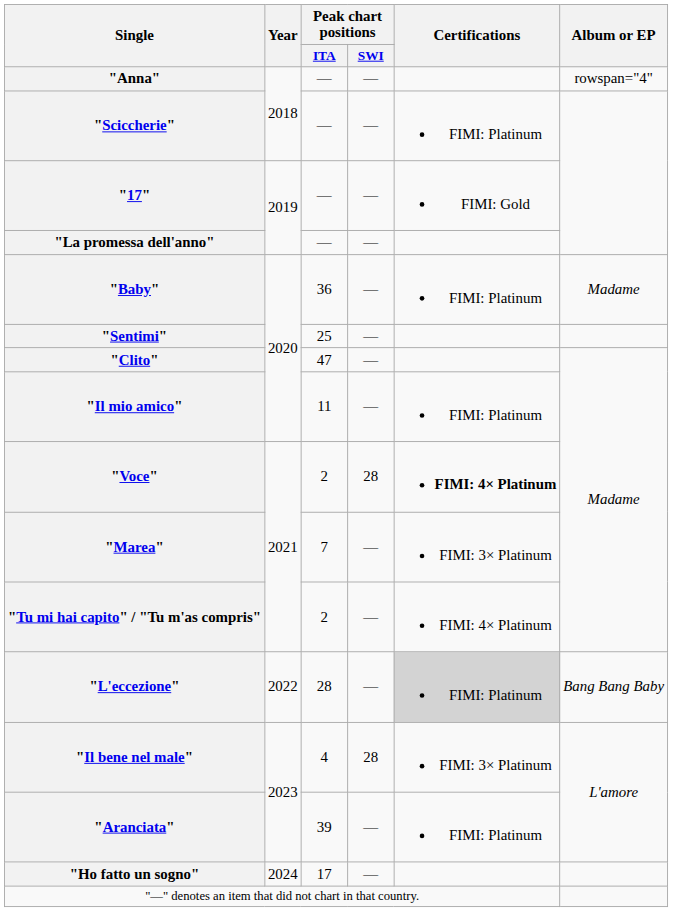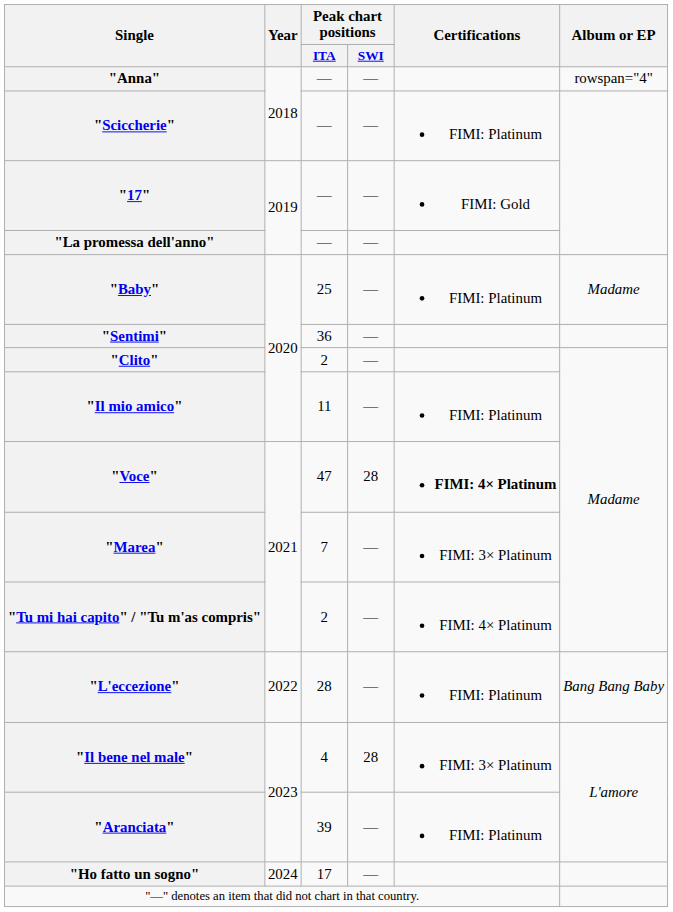(324, 289) 36 -> (324, 289) 25
(324, 336) 25 -> (324, 336) 36
(324, 359) 47 -> (324, 359) 2
(324, 476) 2 -> (324, 476) 47
(477, 695) lightgrey background -> (477, 695) no background
